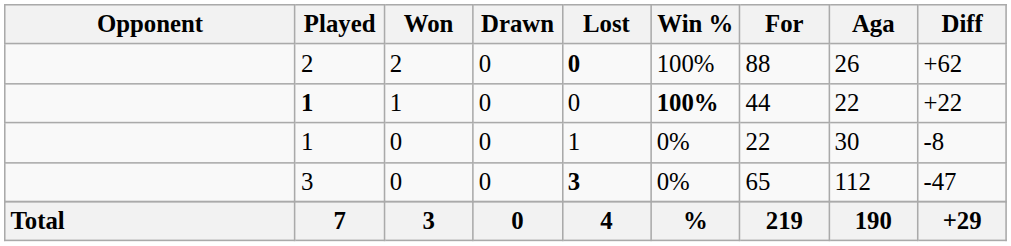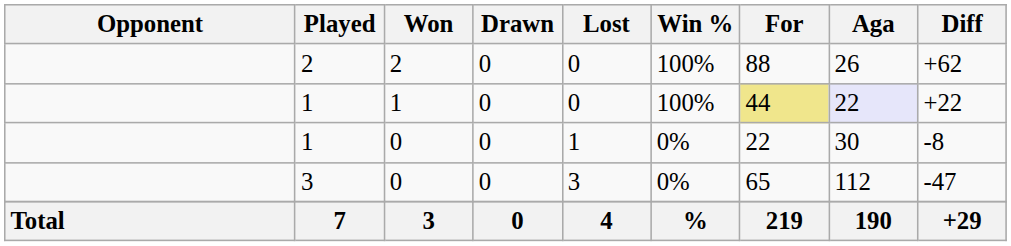(574, 63) bold -> (574, 63) normal
(307, 102) bold -> (307, 102) normal
(688, 102) bold -> (686, 102) normal
(758, 102) no background -> (758, 102) khaki background
(847, 102) no background -> (847, 102) lavender background
(574, 181) bold -> (574, 181) normal
